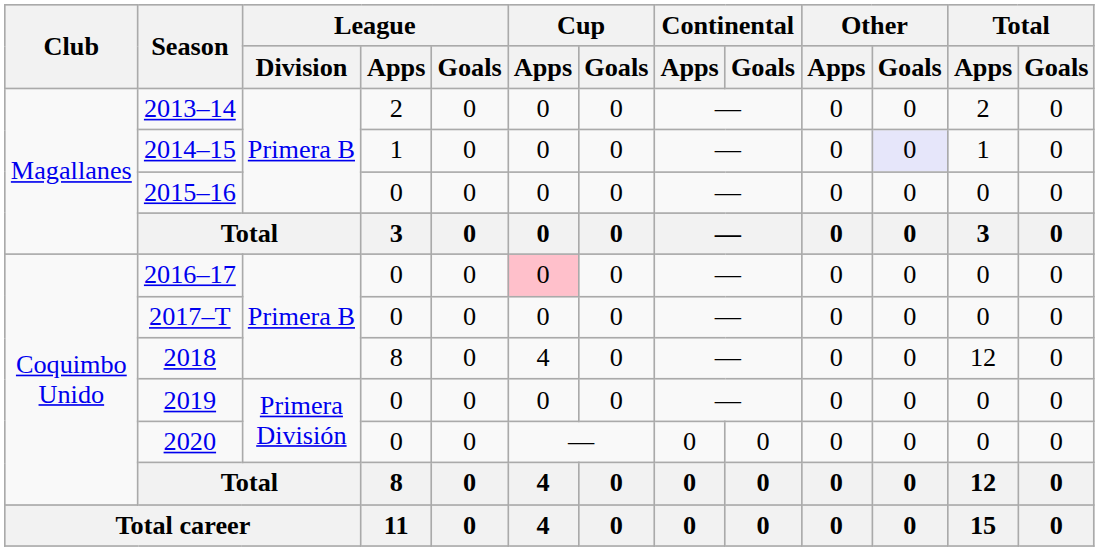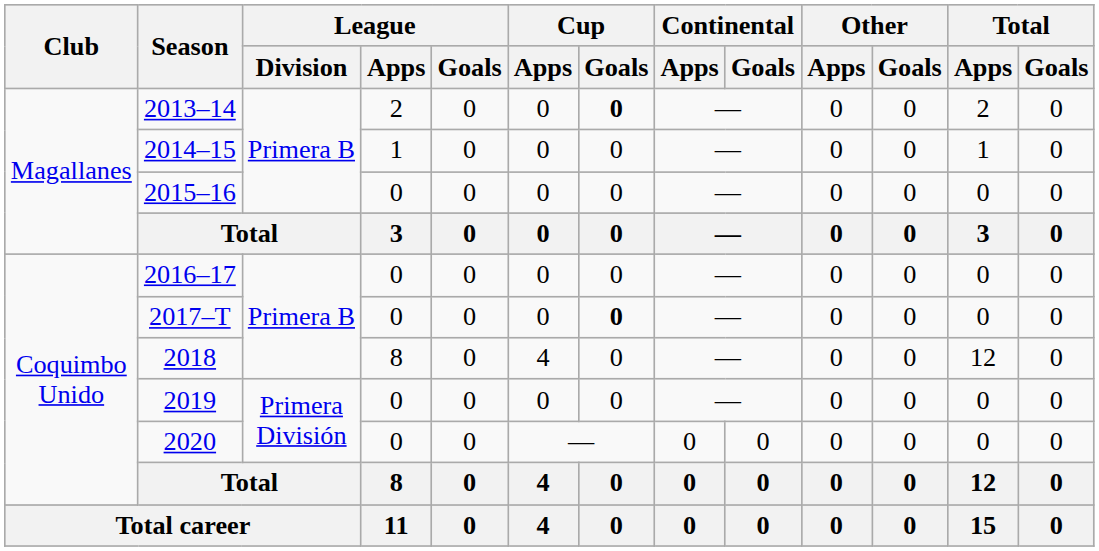(616, 108) normal -> (616, 108) bold
(910, 150) lavender background -> (910, 150) no background
(543, 274) pink background -> (543, 274) no background
(616, 316) normal -> (616, 316) bold
